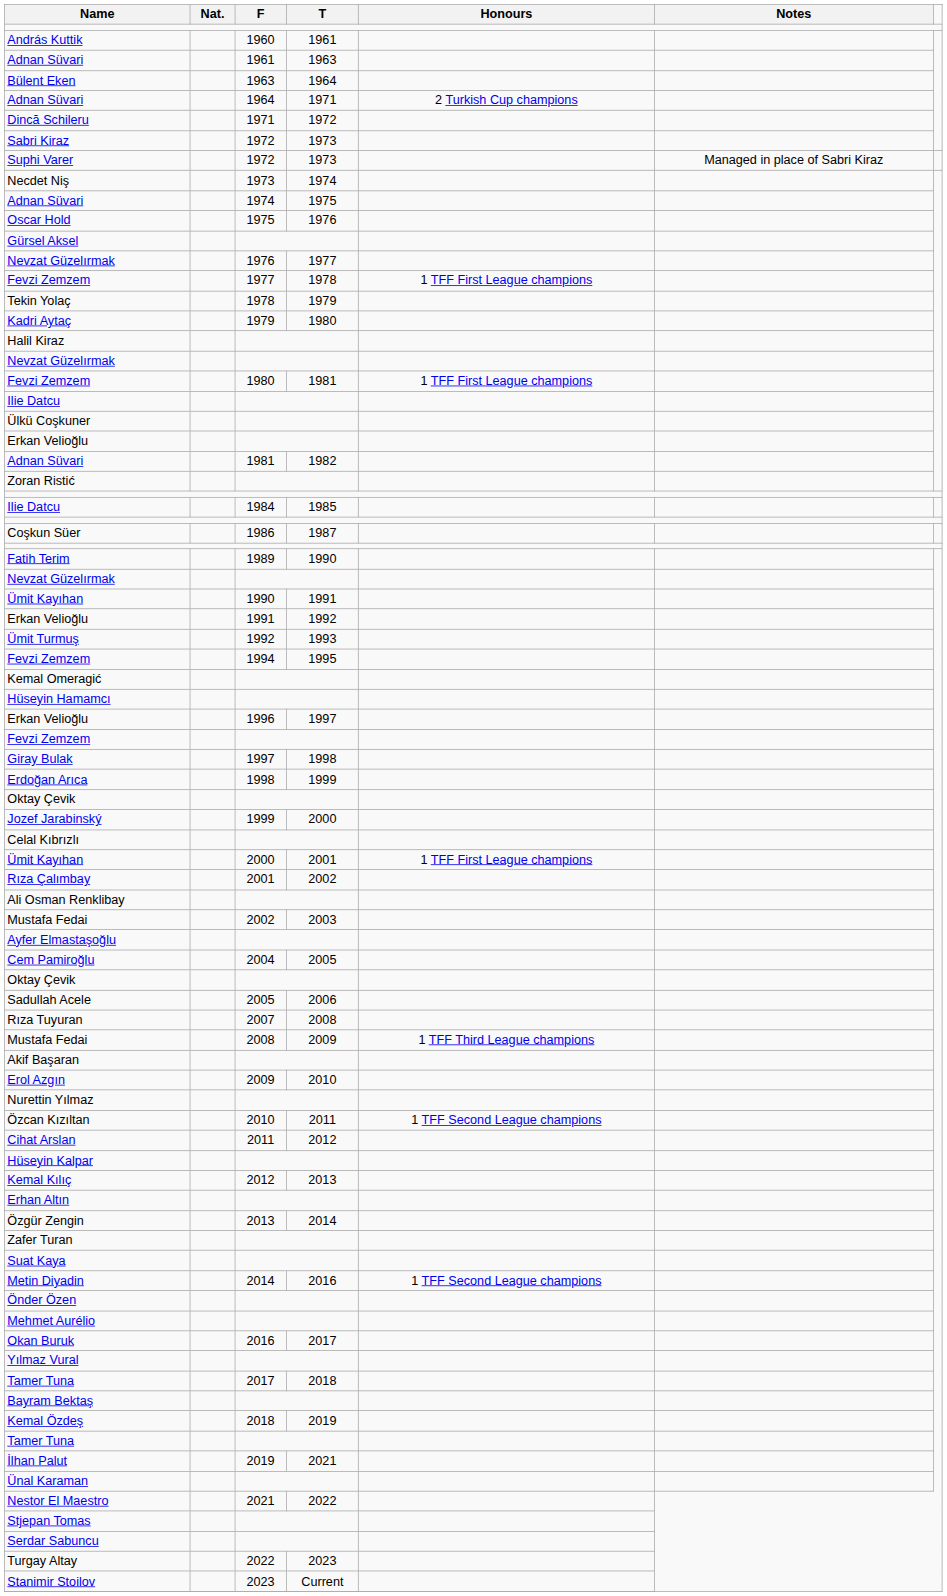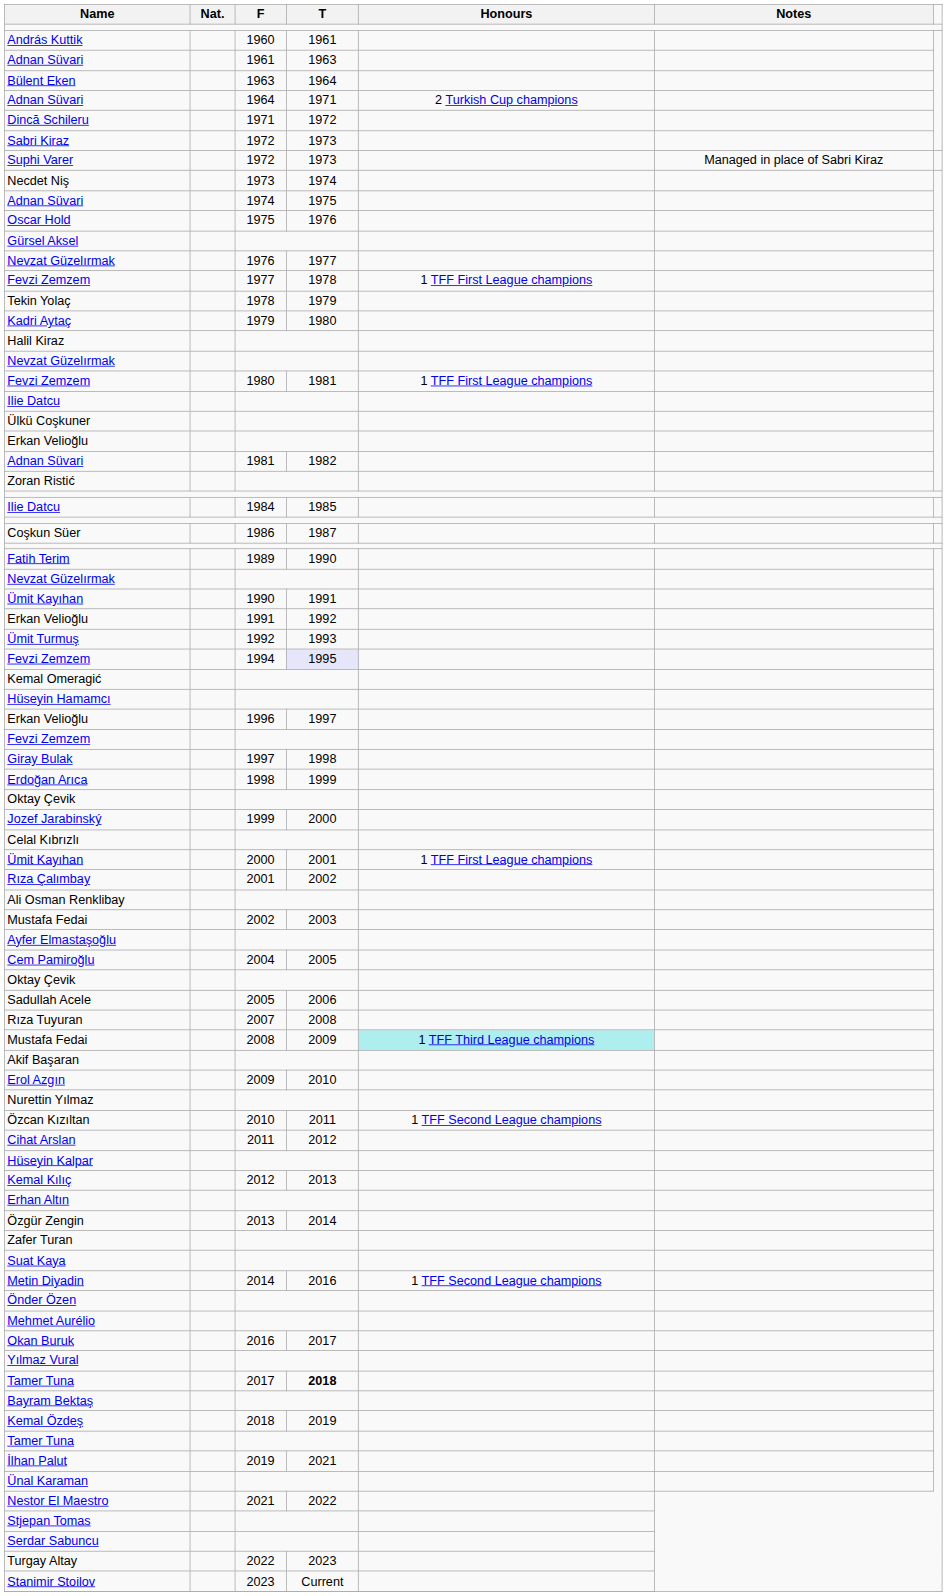(322, 659) no background -> (322, 659) lavender background
(506, 1040) no background -> (506, 1040) paleturquoise background
(322, 1380) normal -> (322, 1380) bold
